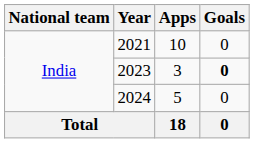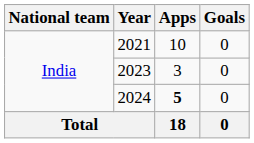(224, 71) bold -> (224, 71) normal
(177, 97) normal -> (177, 97) bold
